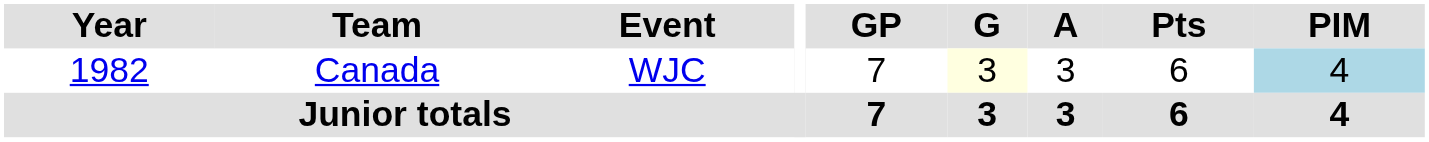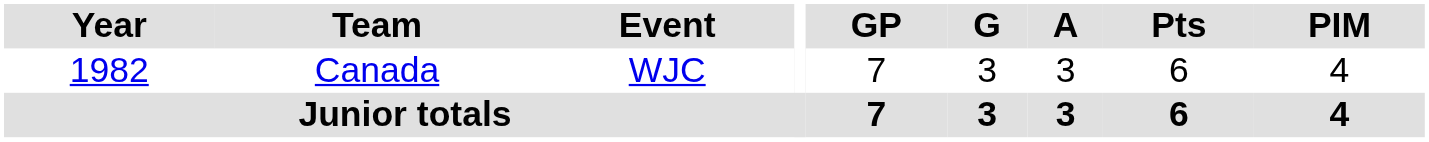(987, 69) lightyellow background -> (987, 69) no background
(1339, 69) lightblue background -> (1339, 69) no background
